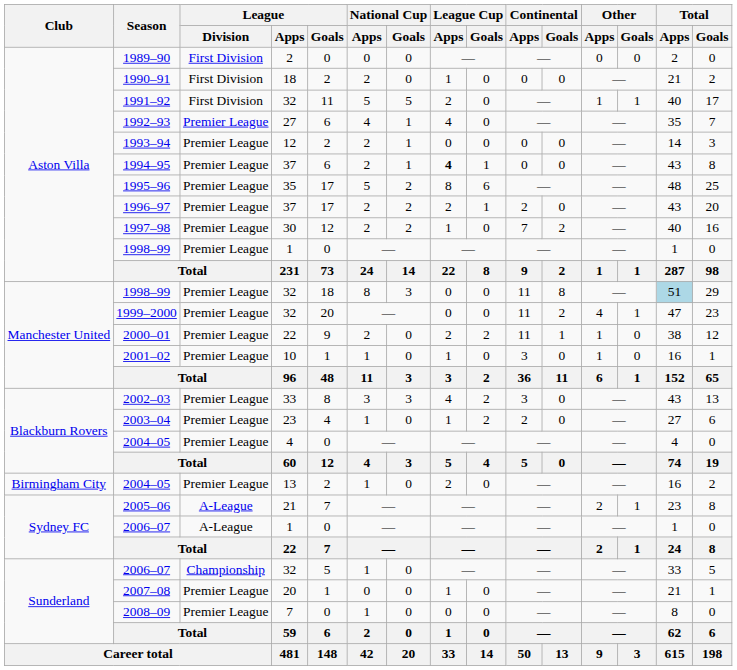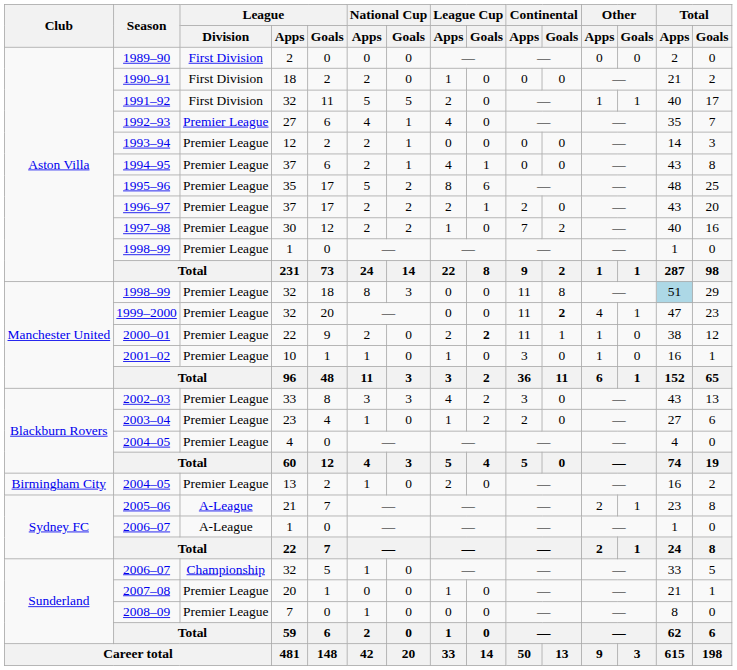(448, 164) bold -> (448, 164) normal
(562, 313) normal -> (562, 313) bold
(486, 334) normal -> (486, 334) bold
